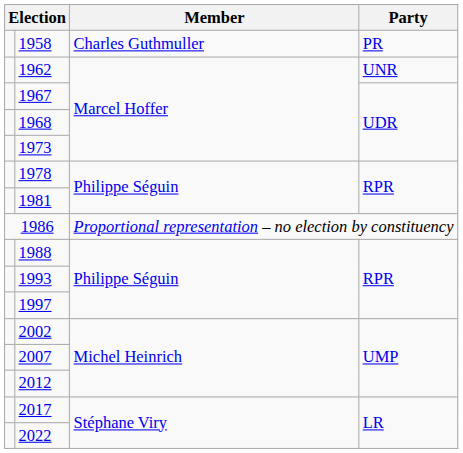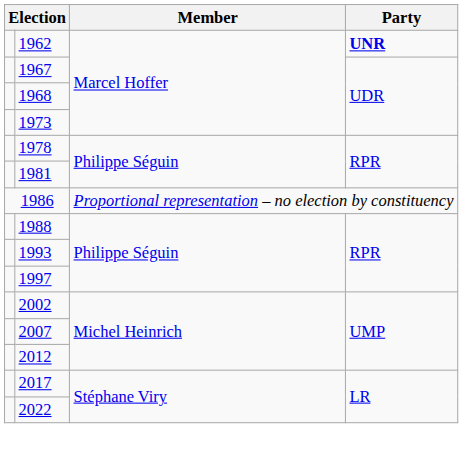- row: (35, 43)
(380, 69) normal -> (367, 43) bold
